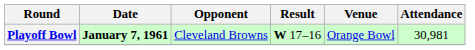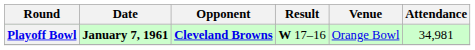(221, 34) normal -> (223, 34) bold
(431, 34) 30,981 -> (436, 34) 34,981
